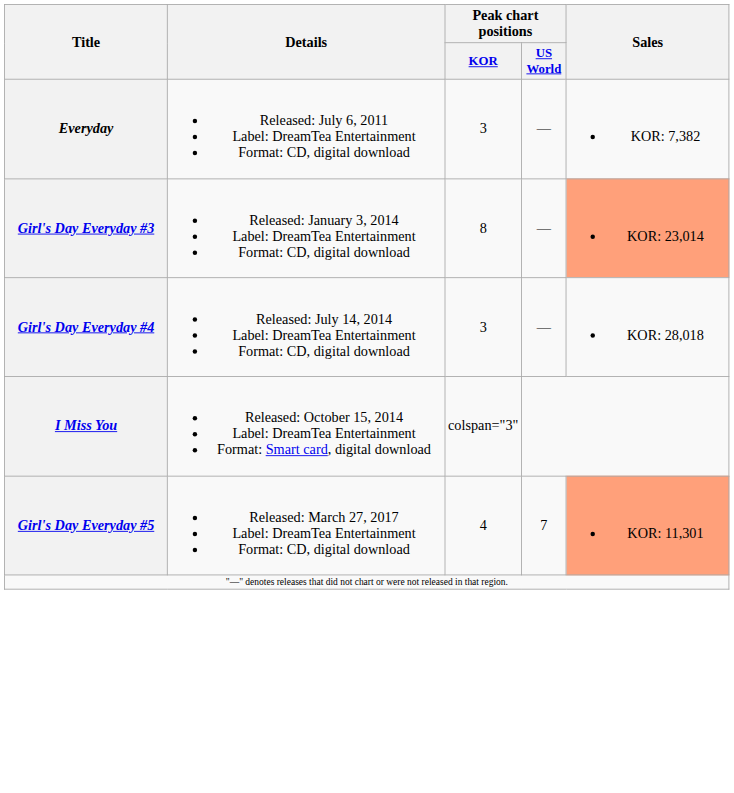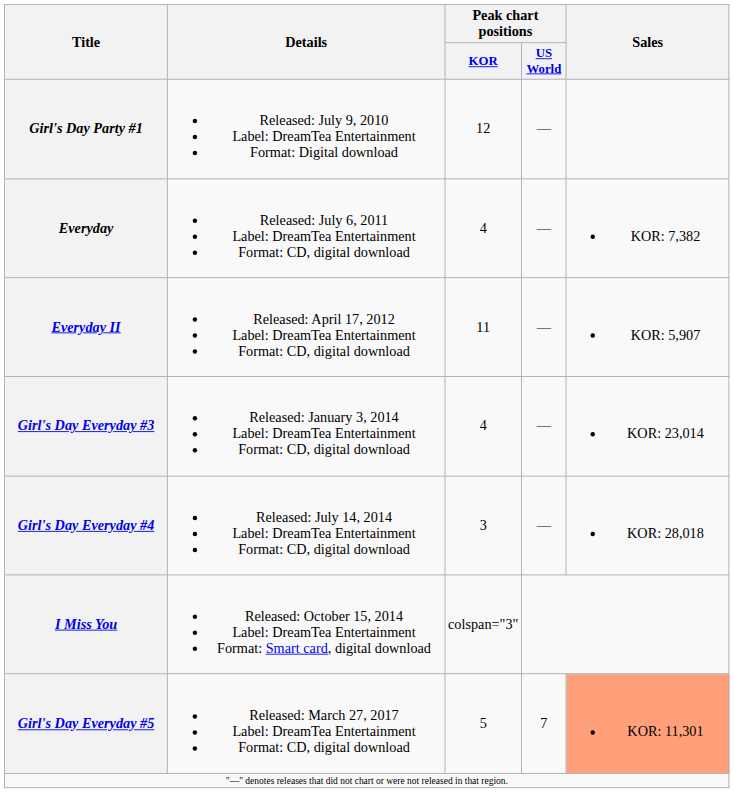+ row: (86, 128)
(483, 128) 3 -> (483, 228) 4
+ row: (86, 327)
(483, 228) 8 -> (483, 426) 4
(648, 236) lightsalmon background -> (648, 434) no background
(483, 525) 4 -> (483, 723) 5
